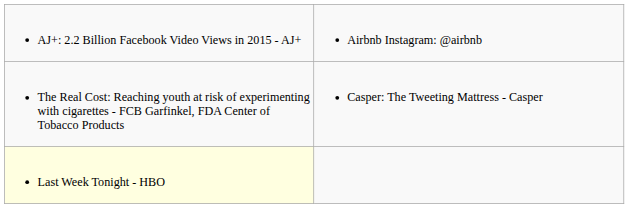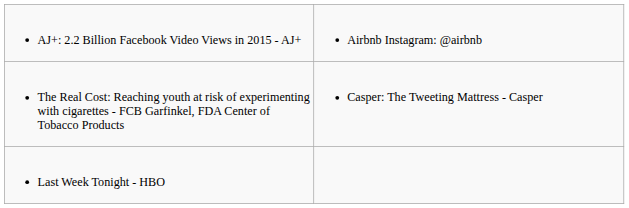(159, 182) lightyellow background -> (159, 182) no background
